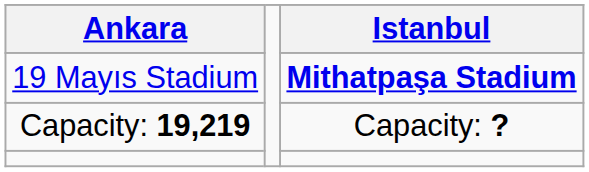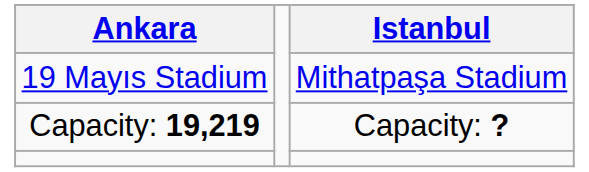(432, 77) bold -> (432, 77) normal
